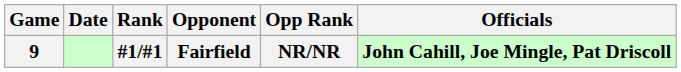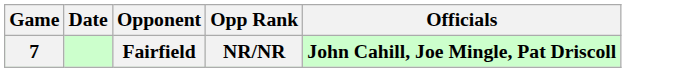- column: (140, 20)
(34, 51) 9 -> (34, 51) 7
